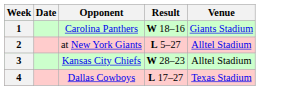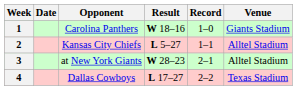+ column: (206, 12)
(101, 45) at New York Giants -> (101, 45) Kansas City Chiefs
(101, 61) Kansas City Chiefs -> (101, 61) at New York Giants
